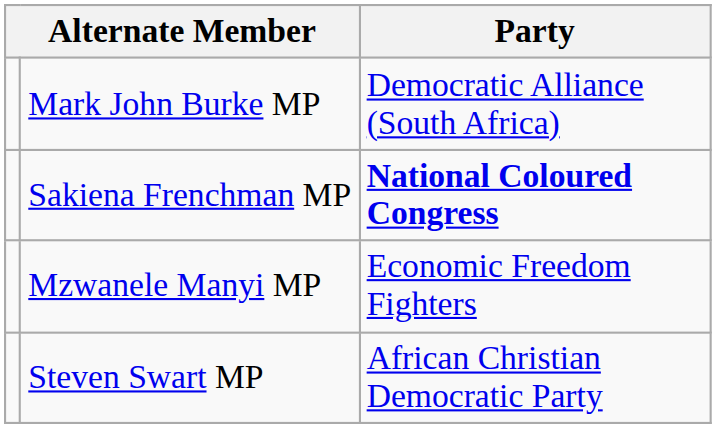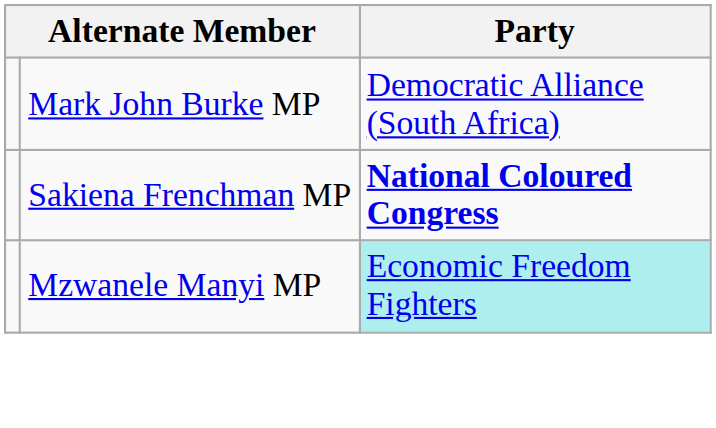(499, 285) no background -> (499, 285) paleturquoise background
- row: (146, 376)
